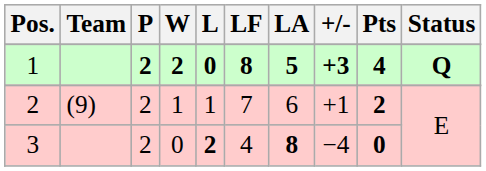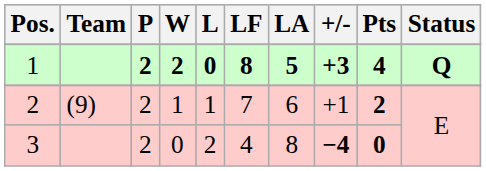(210, 144) bold -> (210, 144) normal
(292, 144) bold -> (292, 144) normal
(336, 144) normal -> (336, 144) bold
